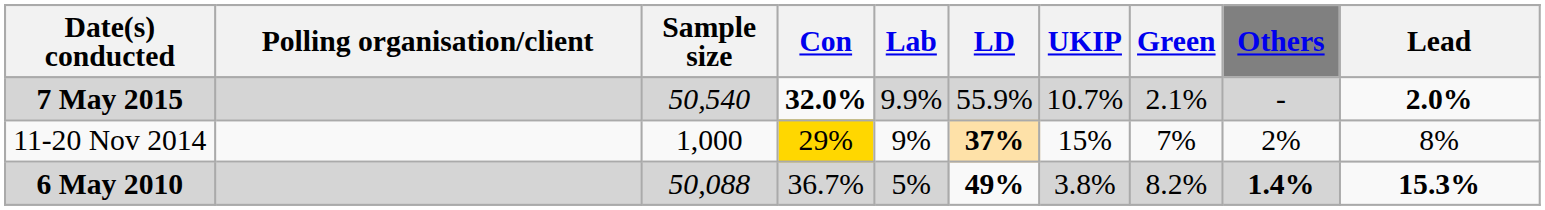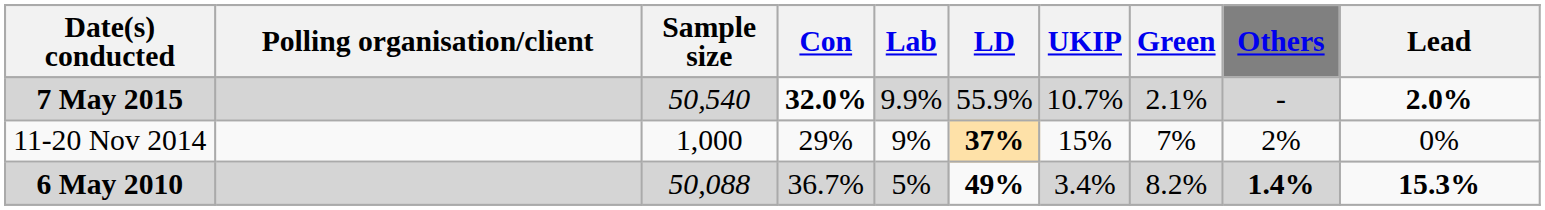(826, 141) gold background -> (826, 141) no background
(1439, 141) 8% -> (1439, 141) 0%
(1085, 184) 3.8% -> (1085, 184) 3.4%
